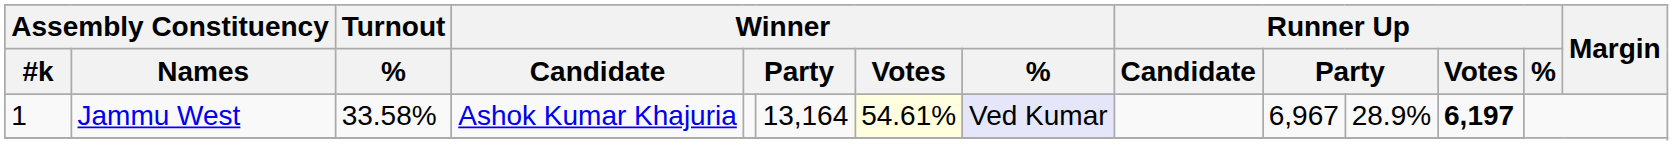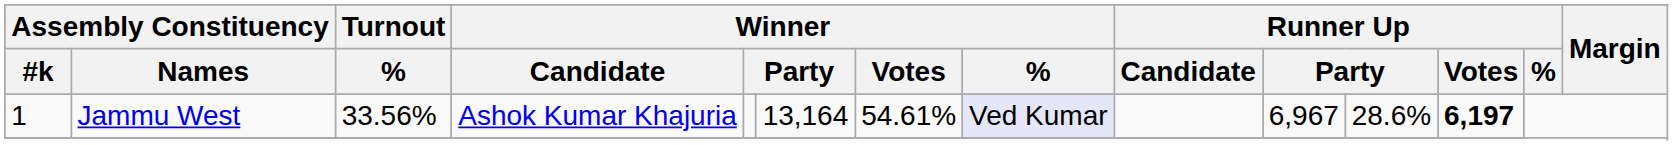(389, 115) 33.58% -> (389, 115) 33.56%
(909, 115) lightyellow background -> (909, 115) no background
(1391, 115) 28.9% -> (1391, 115) 28.6%
